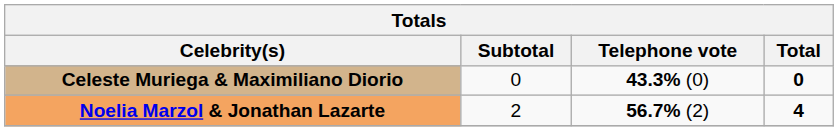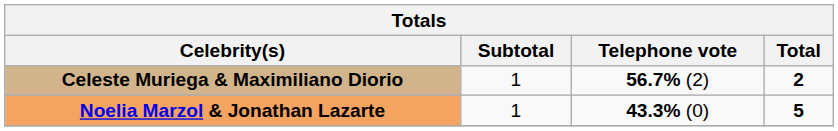(516, 81) 0 -> (516, 81) 1
(668, 81) 43.3% (0) -> (668, 81) 56.7% (2)
(799, 81) 0 -> (799, 81) 2
(516, 111) 2 -> (516, 111) 1
(668, 111) 56.7% (2) -> (668, 111) 43.3% (0)
(799, 111) 4 -> (799, 111) 5
